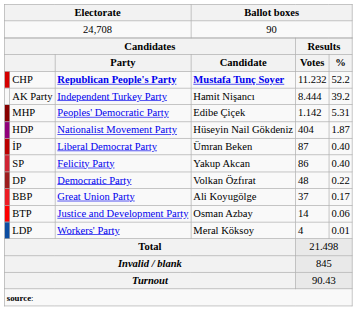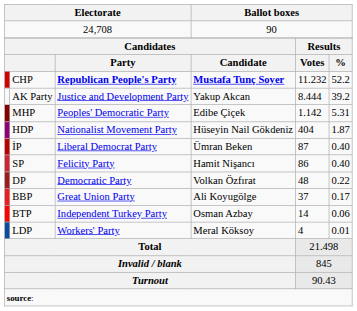(112, 96) Independent Turkey Party -> (123, 96) Justice and Development Party
(224, 96) Hamit Nişancı -> (222, 96) Yakup Akcan
(222, 163) Yakup Akcan -> (224, 163) Hamit Nişancı
(123, 213) Justice and Development Party -> (112, 213) Independent Turkey Party
